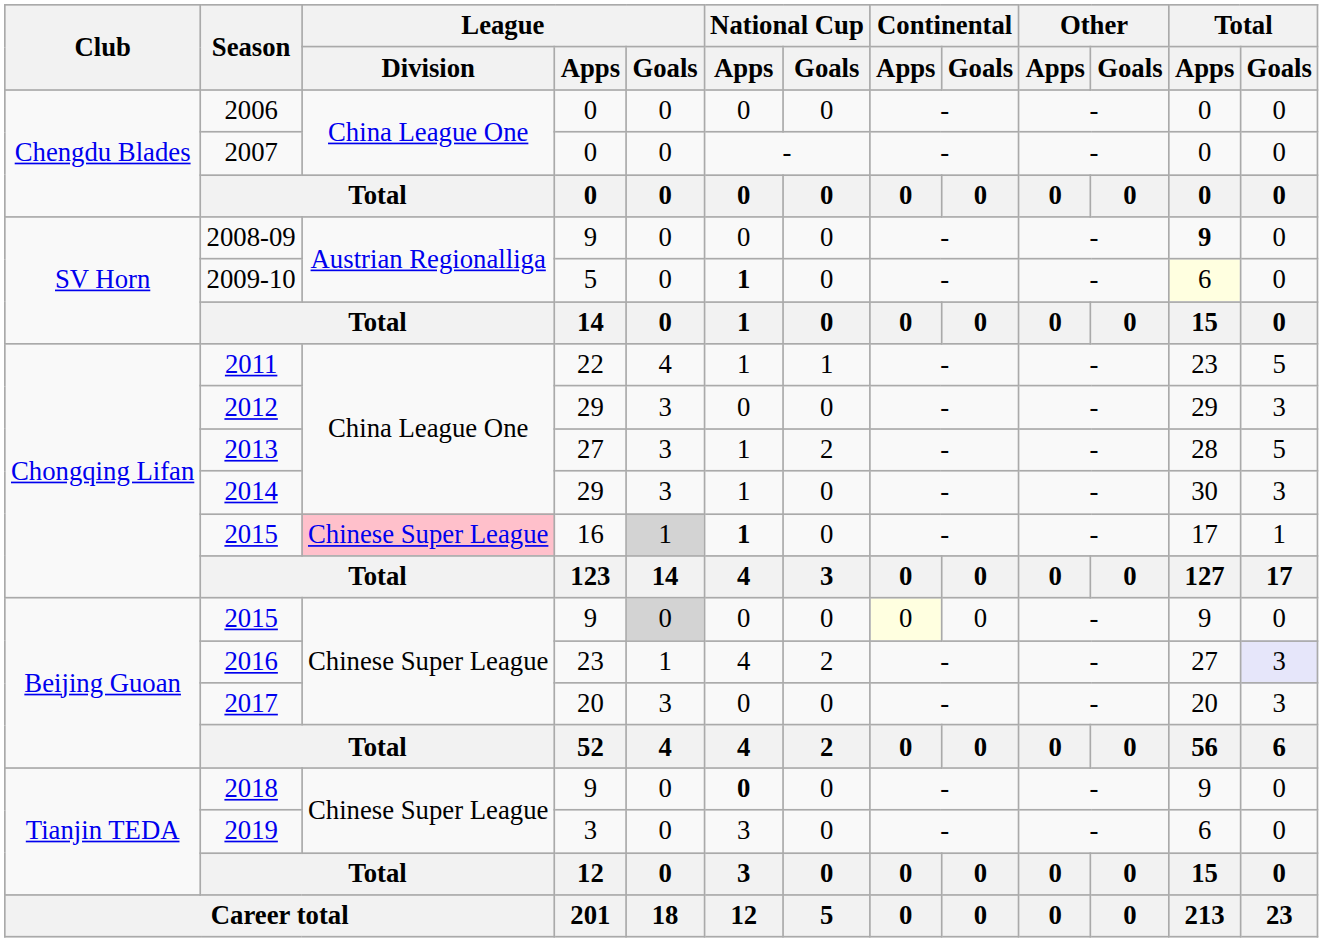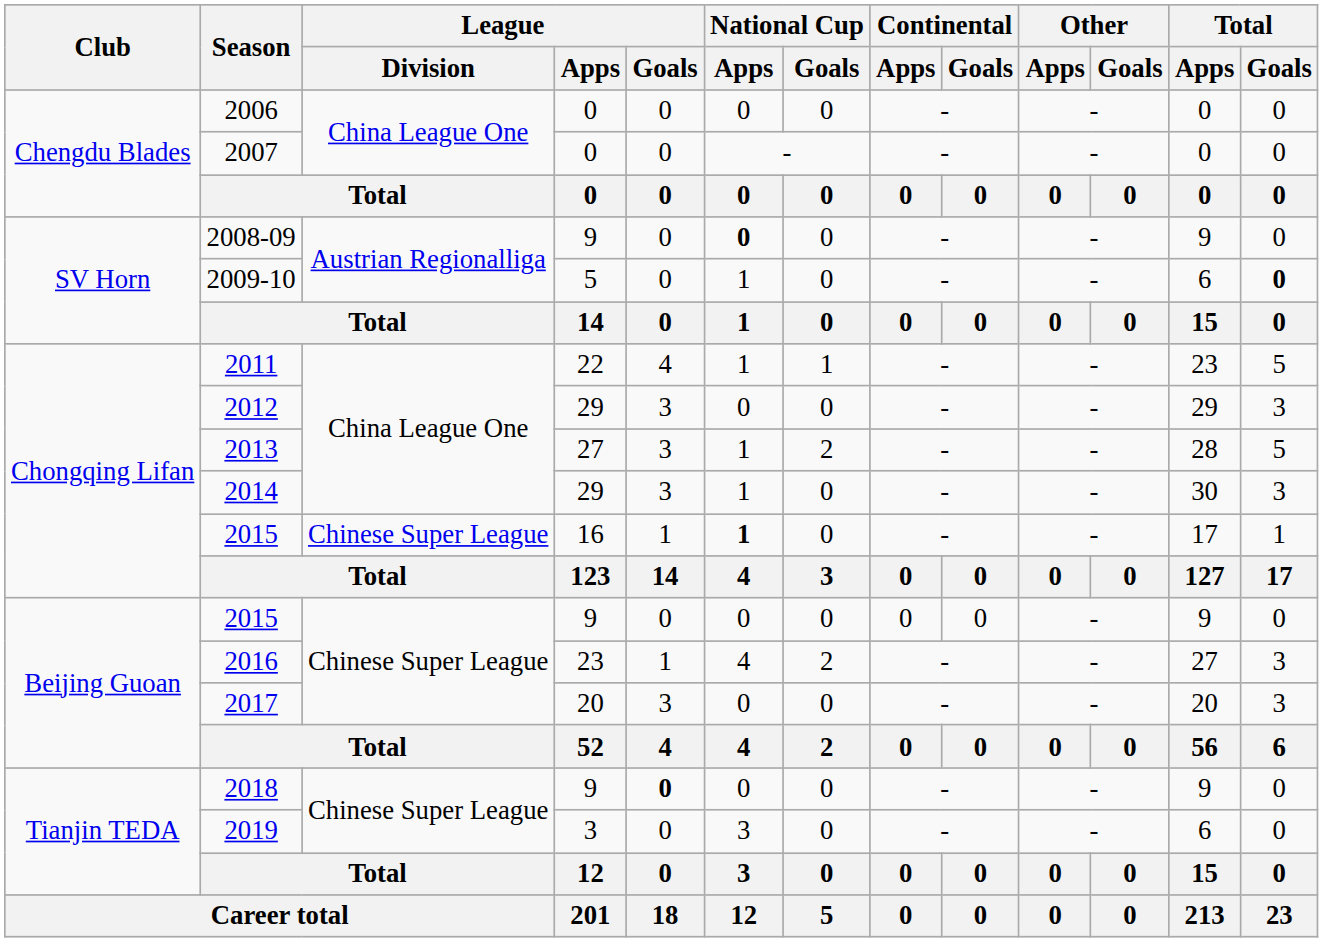(744, 237) normal -> (744, 237) bold
(1205, 237) bold -> (1205, 237) normal
(744, 279) bold -> (744, 279) normal
(1205, 279) lightyellow background -> (1205, 279) no background
(1279, 279) normal -> (1279, 279) bold
(428, 534) pink background -> (428, 534) no background
(665, 534) lightgrey background -> (665, 534) no background
(665, 618) lightgrey background -> (665, 618) no background
(906, 618) lightyellow background -> (906, 618) no background
(1279, 661) lavender background -> (1279, 661) no background
(665, 788) normal -> (665, 788) bold
(744, 788) bold -> (744, 788) normal
